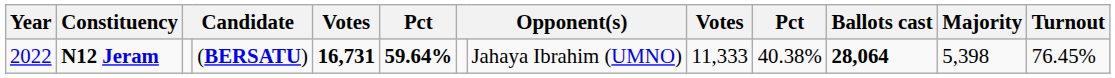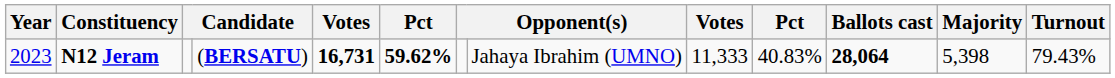(31, 56) 2022 -> (31, 56) 2023
(418, 56) 59.64% -> (418, 56) 59.62%
(790, 56) 40.38% -> (790, 56) 40.83%
(1064, 56) 76.45% -> (1064, 56) 79.43%
